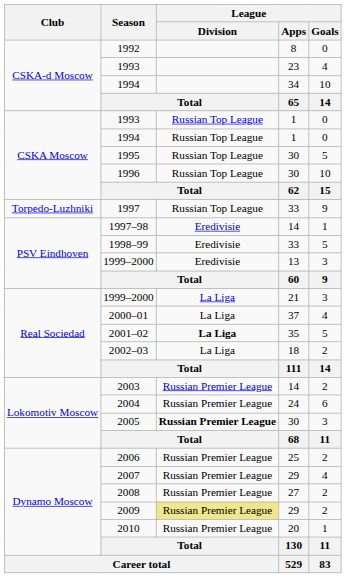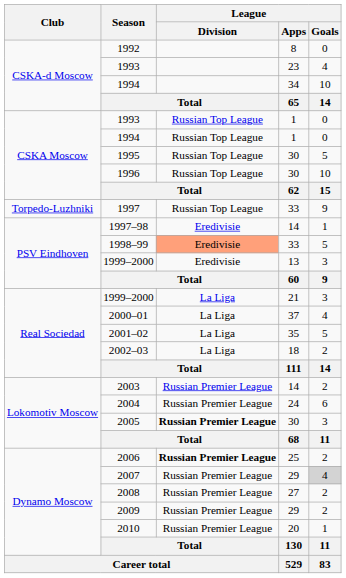(217, 244) no background -> (217, 244) lightsalmon background
(217, 333) bold -> (217, 333) normal
(217, 457) normal -> (217, 457) bold
(325, 475) no background -> (325, 475) lightgrey background
(217, 510) khaki background -> (217, 510) no background
